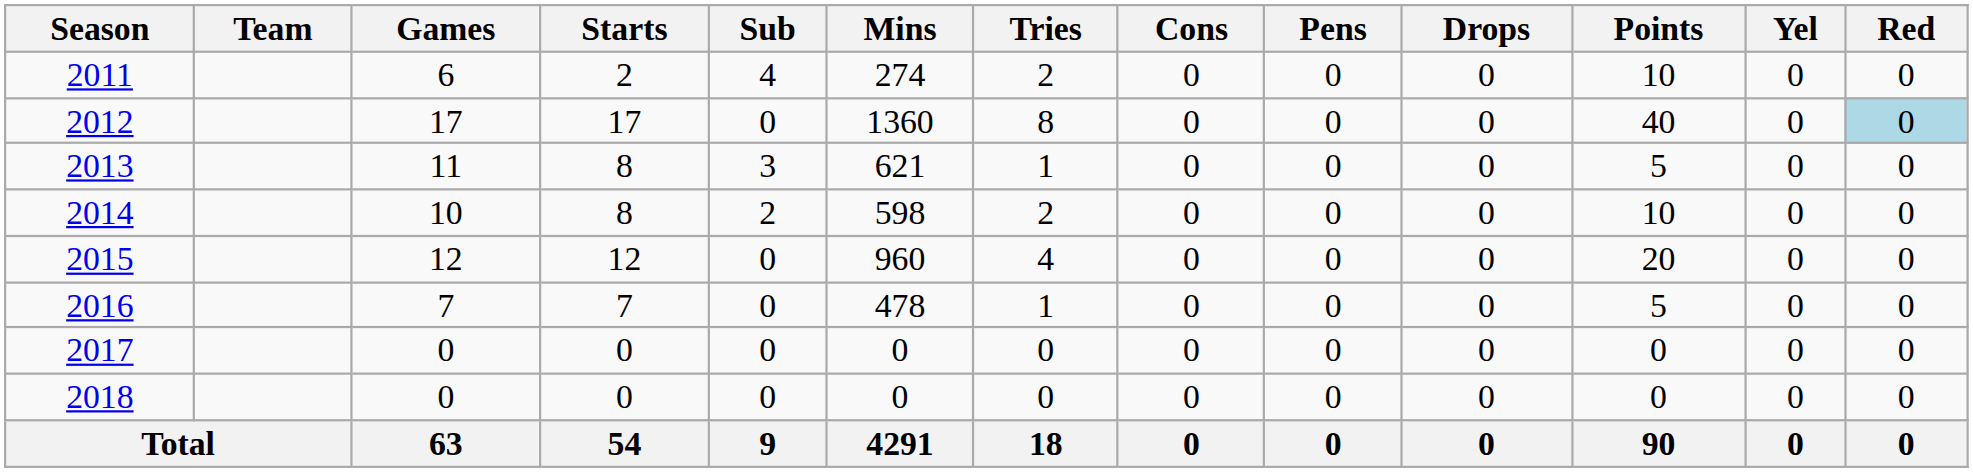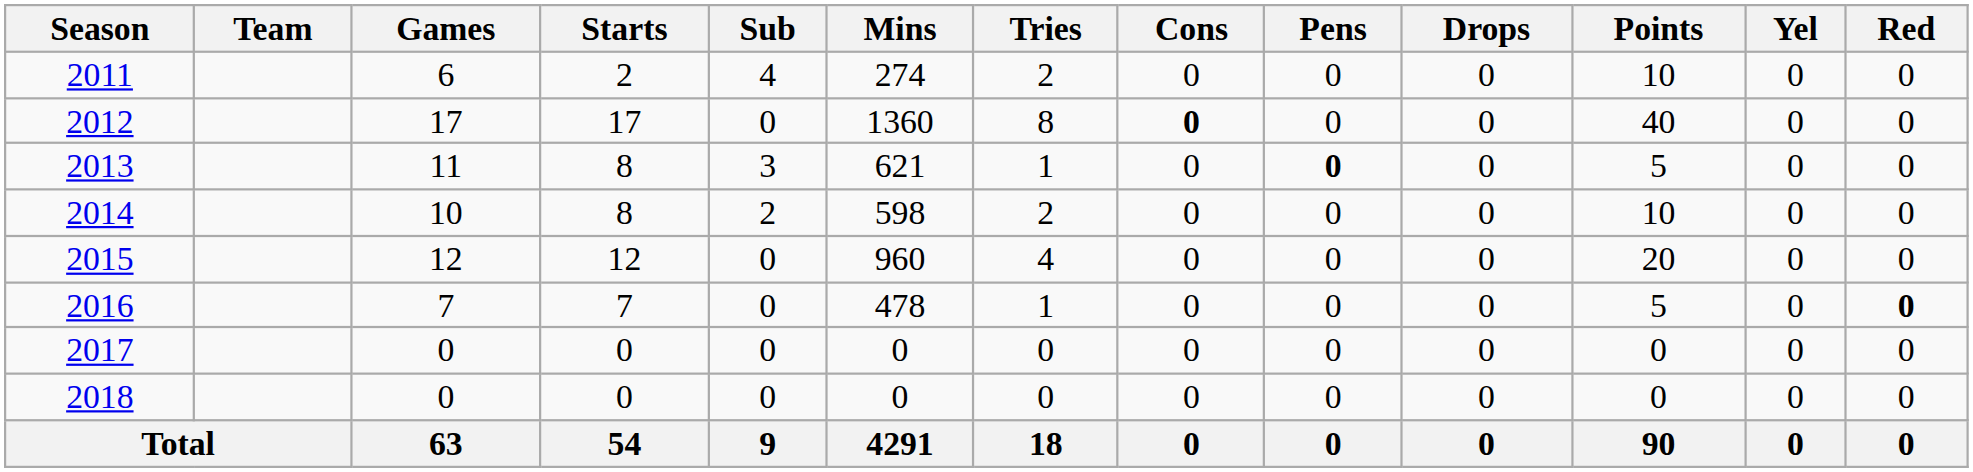(1191, 120) normal -> (1191, 120) bold
(1906, 120) lightblue background -> (1906, 120) no background
(1333, 166) normal -> (1333, 166) bold
(1906, 304) normal -> (1906, 304) bold
